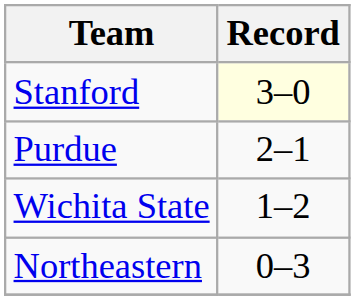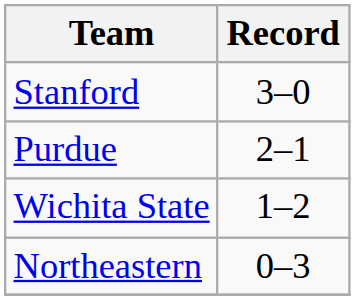(283, 91) lightyellow background -> (283, 91) no background
